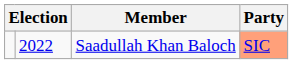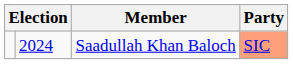(36, 44) 2022 -> (36, 44) 2024
